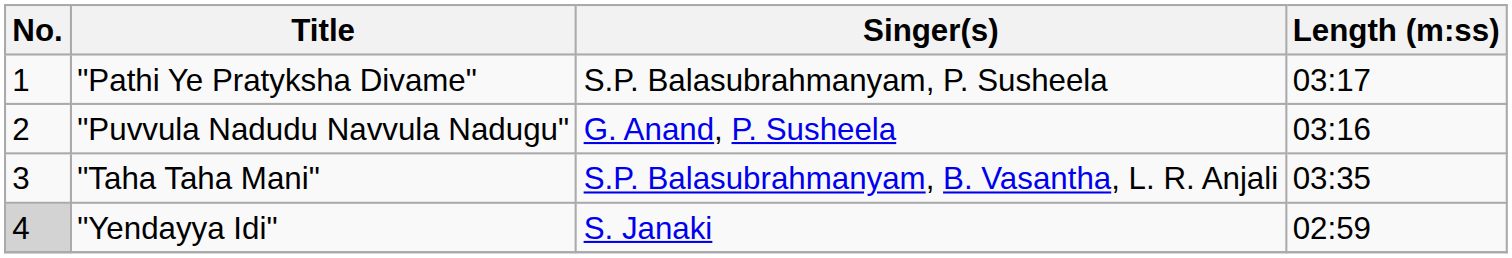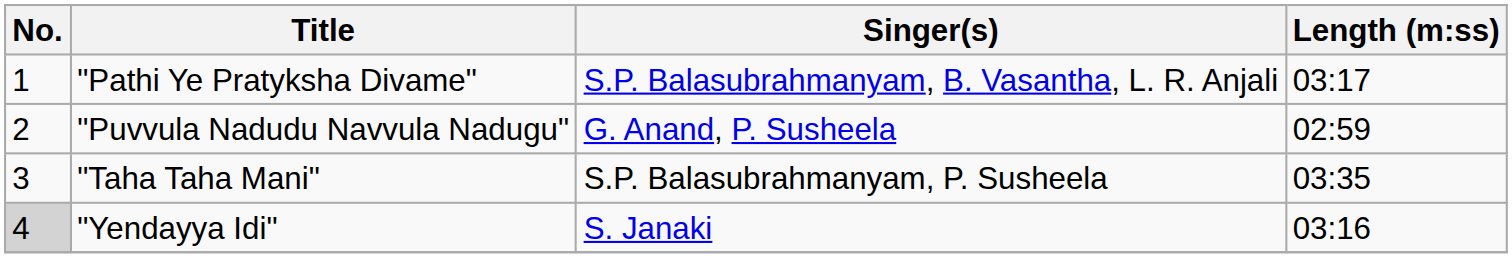(846, 80) S.P. Balasubrahmanyam, P. Susheela -> (931, 80) S.P. Balasubrahmanyam, B. Vasantha, L. R. Anjali
(1332, 129) 03:16 -> (1332, 129) 02:59
(931, 179) S.P. Balasubrahmanyam, B. Vasantha, L. R. Anjali -> (846, 179) S.P. Balasubrahmanyam, P. Susheela
(1332, 228) 02:59 -> (1332, 228) 03:16
